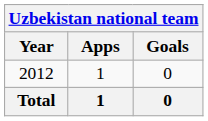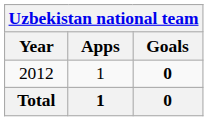(168, 73) normal -> (168, 73) bold
